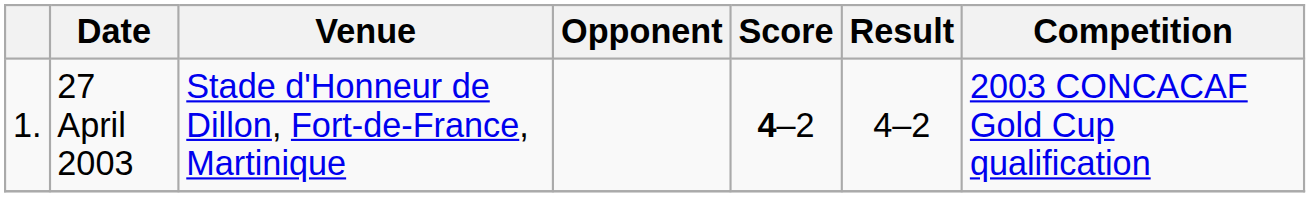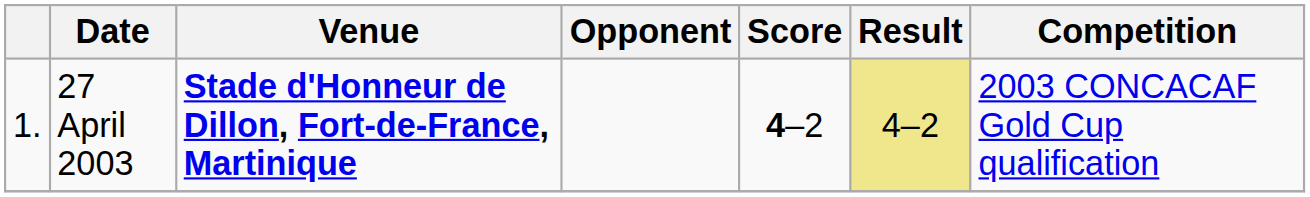(358, 124) normal -> (366, 124) bold
(902, 124) no background -> (910, 124) khaki background
